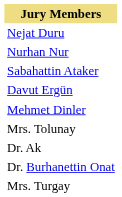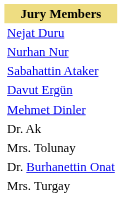(41, 128) Mrs. Tolunay -> (24, 128) Dr. Ak
(24, 148) Dr. Ak -> (41, 148) Mrs. Tolunay
